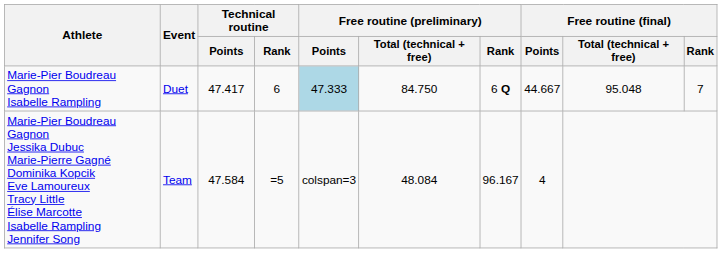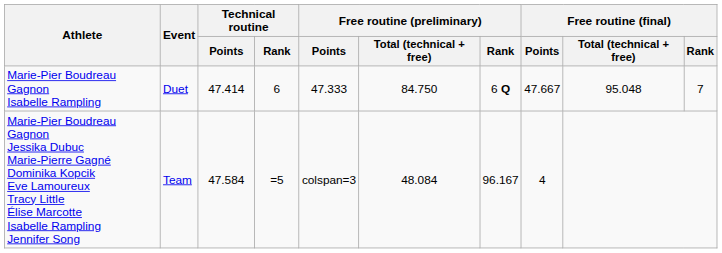(226, 89) 47.417 -> (226, 89) 47.414
(329, 89) lightblue background -> (329, 89) no background
(542, 89) 44.667 -> (542, 89) 47.667
